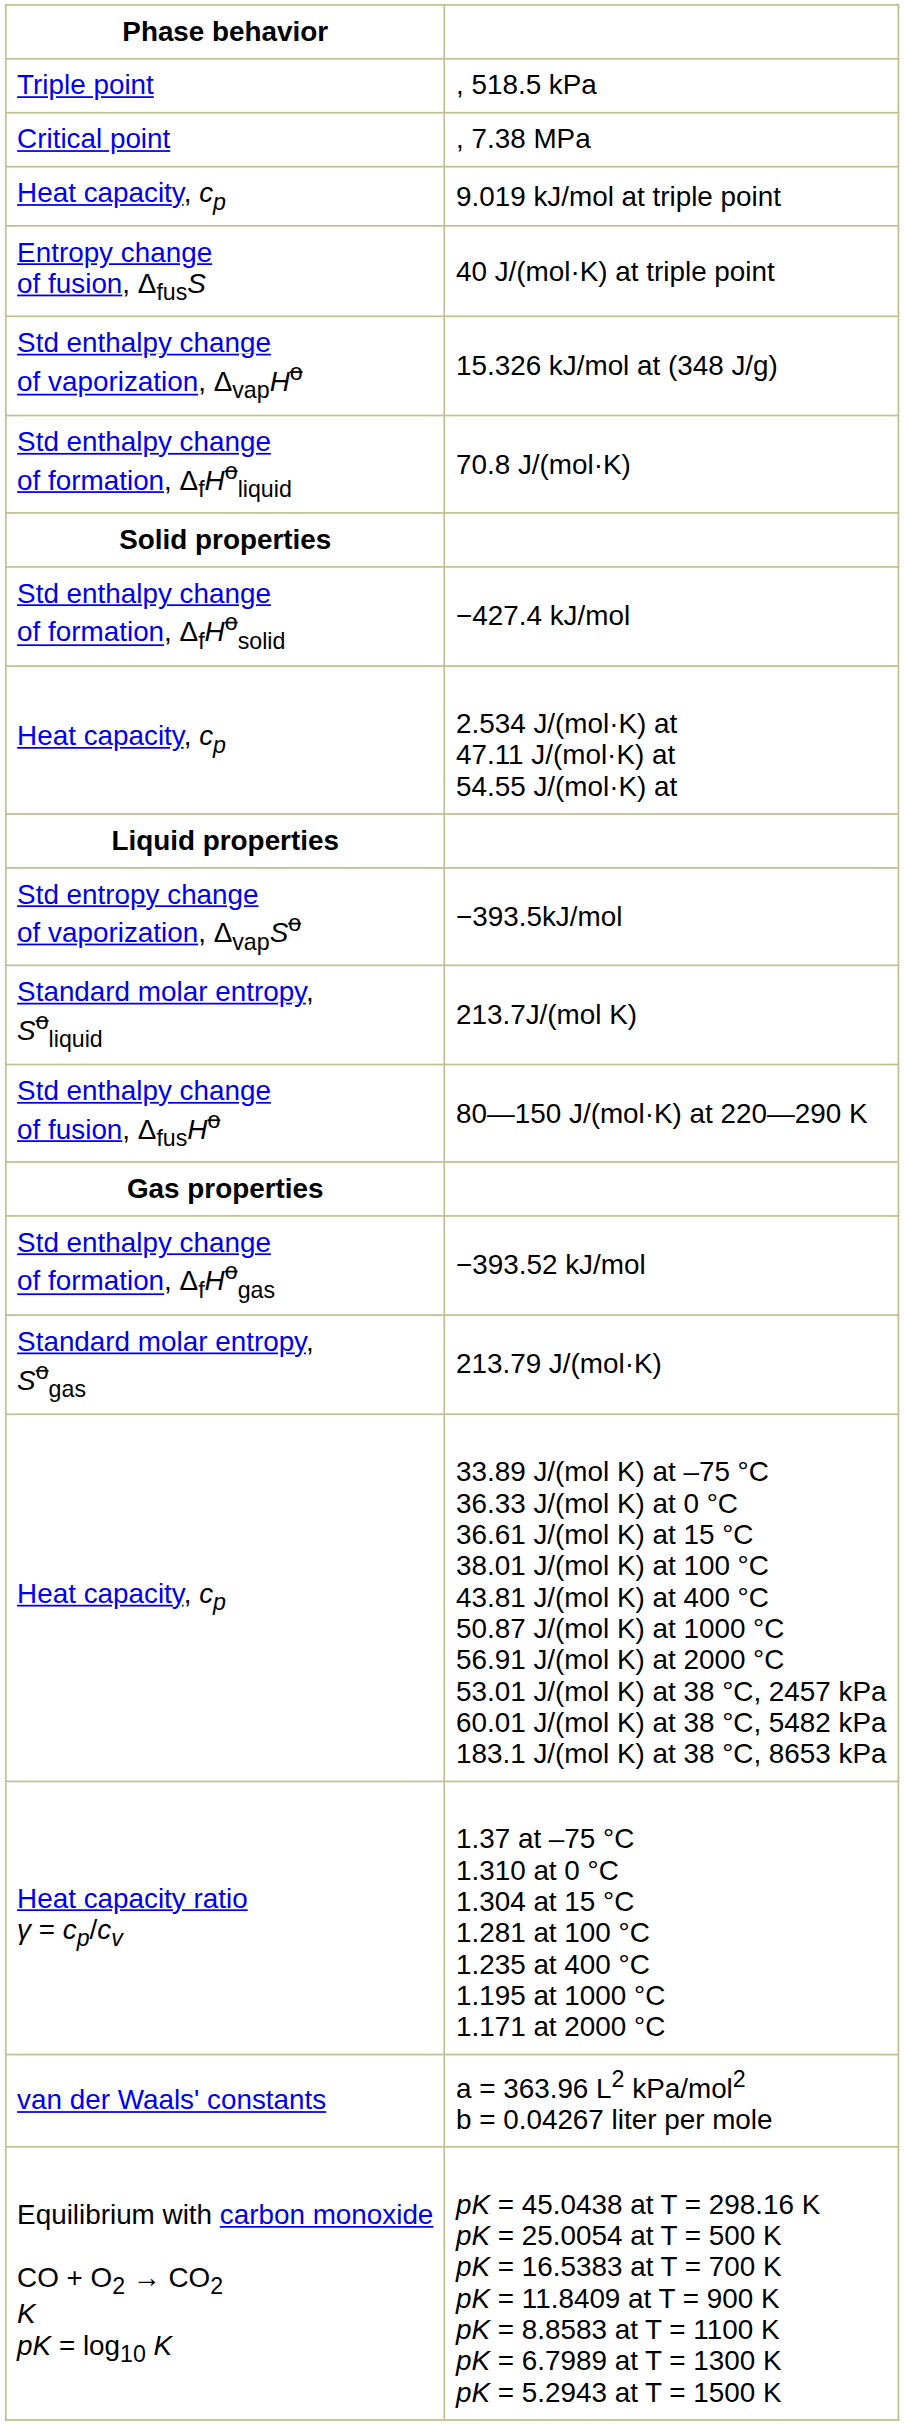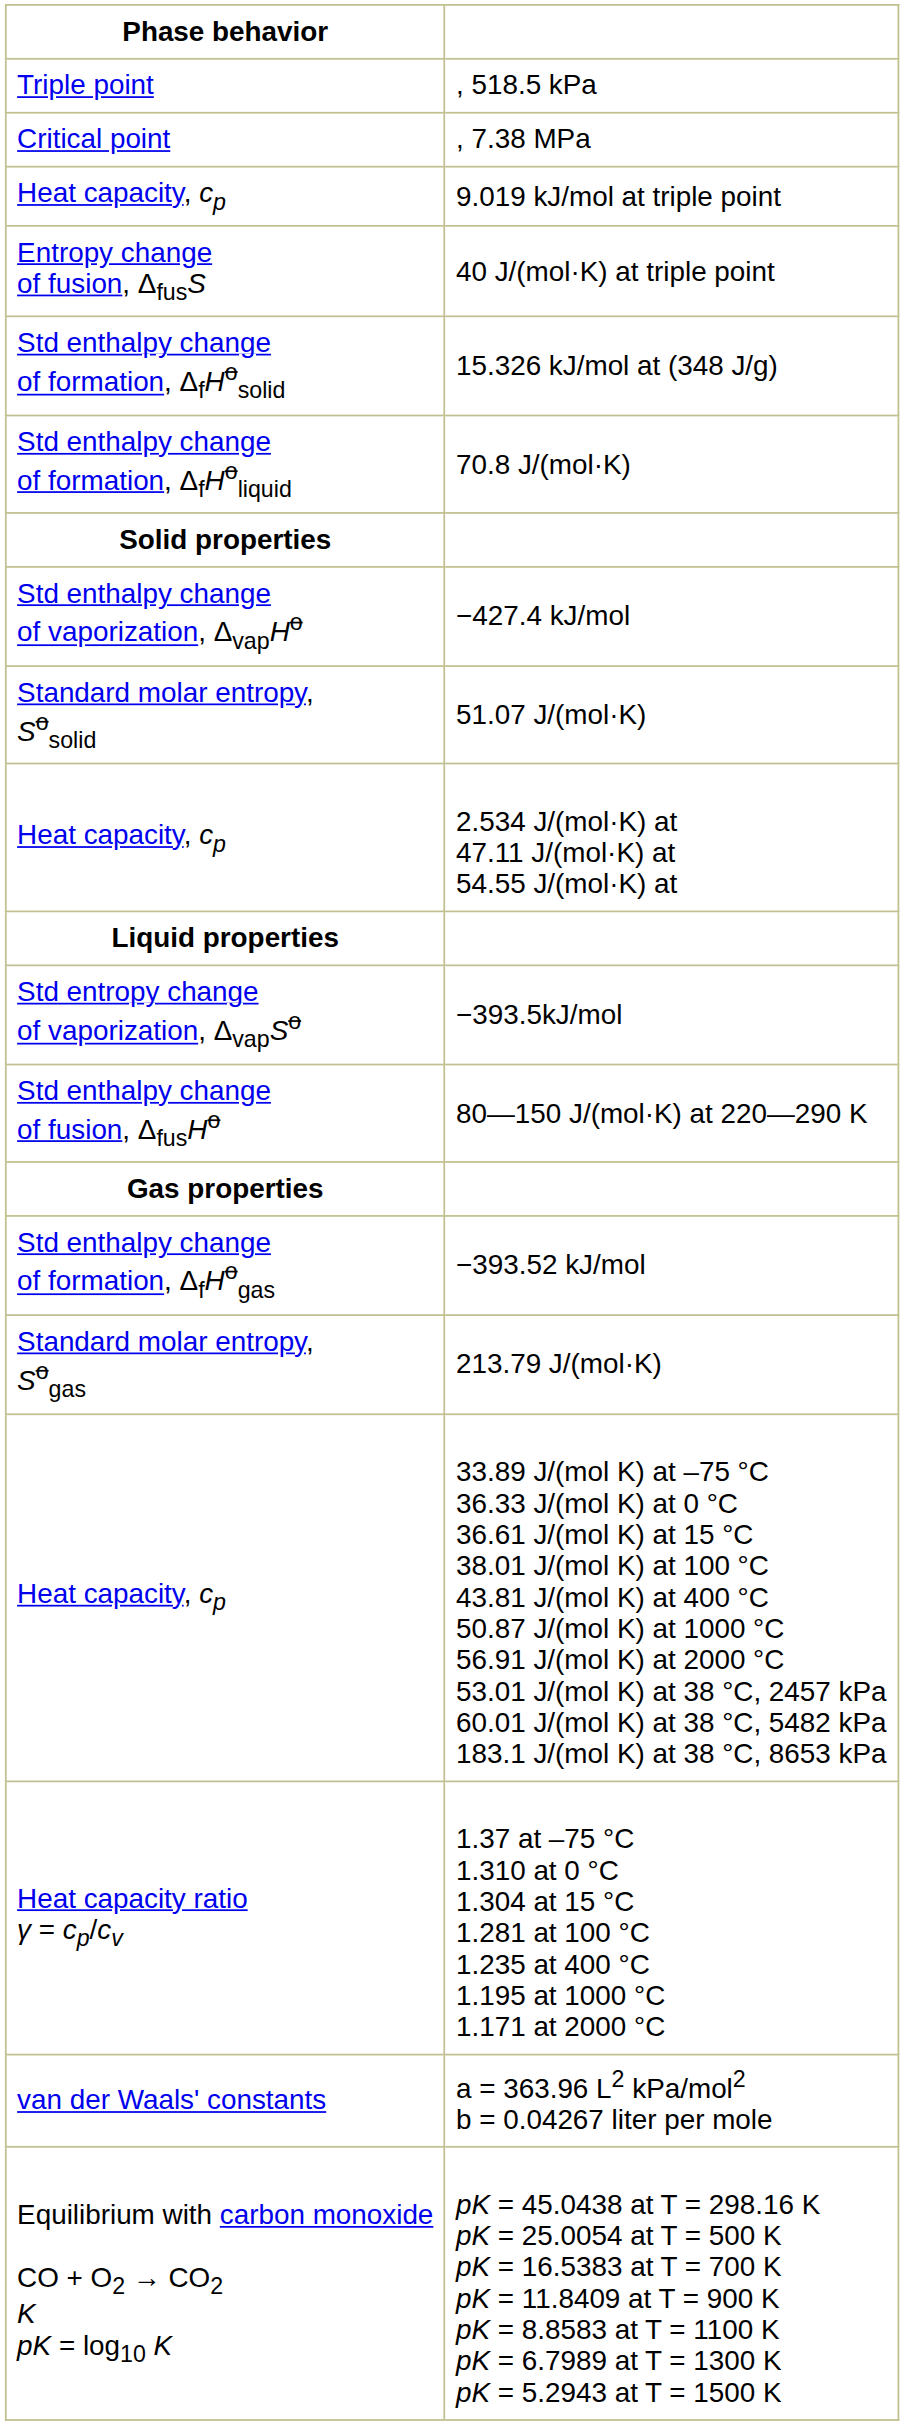(160, 366) Std enthalpy change of vaporization, ΔvapHo -> (151, 366) Std enthalpy change of formation, ΔfHosolid
(151, 617) Std enthalpy change of formation, ΔfHosolid -> (160, 617) Std enthalpy change of vaporization, ΔvapHo
+ row: (551, 714)
- row: (547, 1014)
